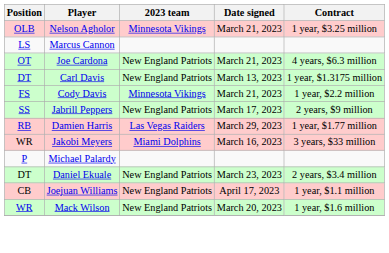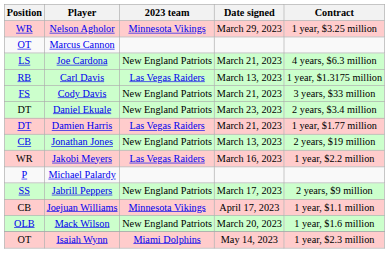(24, 28) OLB -> (24, 28) WR
(249, 28) March 21, 2023 -> (249, 28) March 29, 2023
(24, 45) LS -> (24, 45) OT
(24, 61) OT -> (24, 61) LS
(24, 77) DT -> (24, 77) RB
(167, 77) New England Patriots -> (167, 77) Las Vegas Raiders
(167, 93) Minnesota Vikings -> (167, 93) New England Patriots
(334, 93) 1 year, $2.2 million -> (334, 93) 3 years, $33 million
rows swapped: (82, 175) <-> (82, 110)
(24, 126) RB -> (24, 126) DT
(249, 126) March 29, 2023 -> (249, 126) March 21, 2023
+ row: (82, 142)
(167, 142) Miami Dolphins -> (167, 158) Las Vegas Raiders
(334, 142) 3 years, $33 million -> (334, 158) 1 year, $2.2 million
(167, 191) New England Patriots -> (167, 207) Minnesota Vikings
(24, 207) WR -> (24, 223) OLB
+ row: (82, 239)
